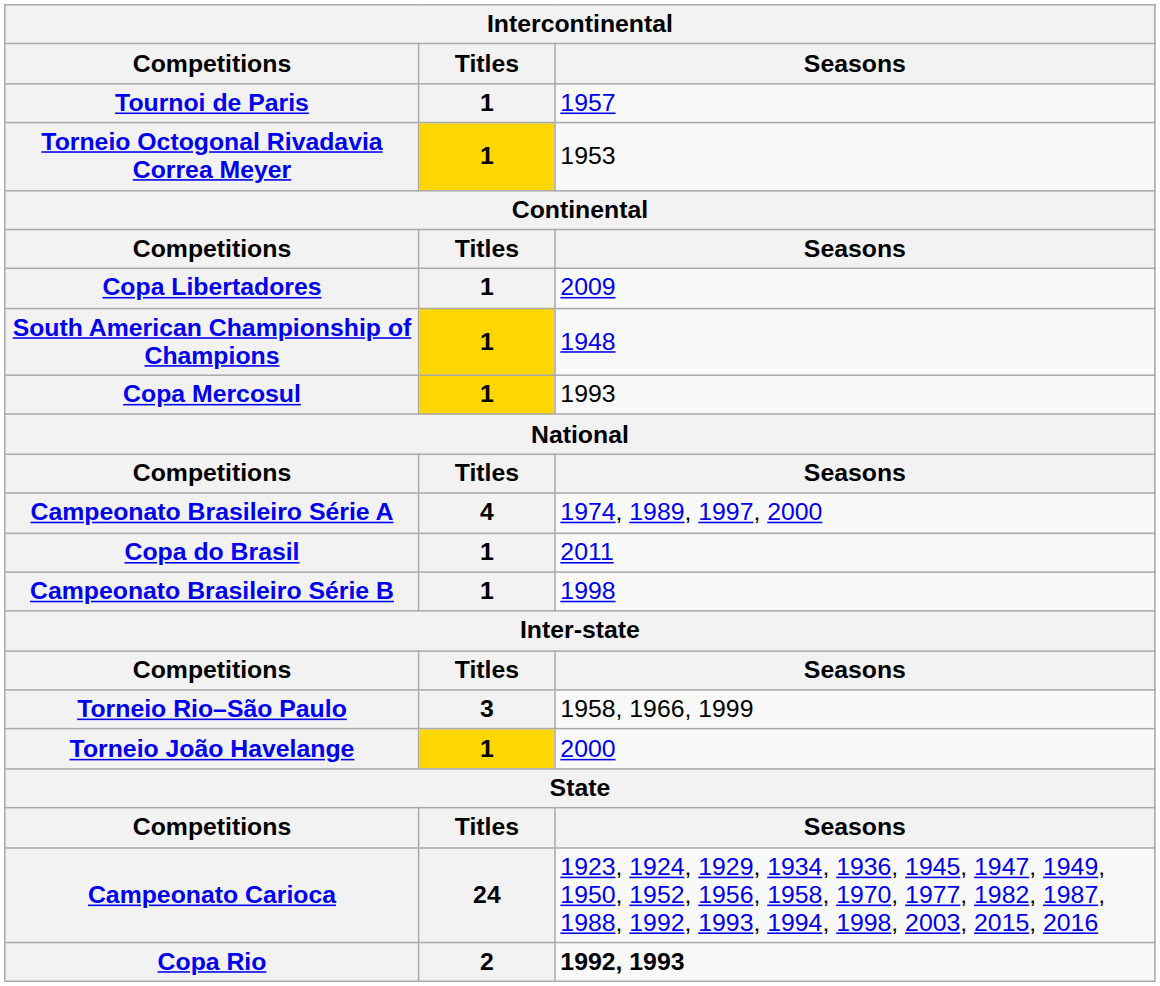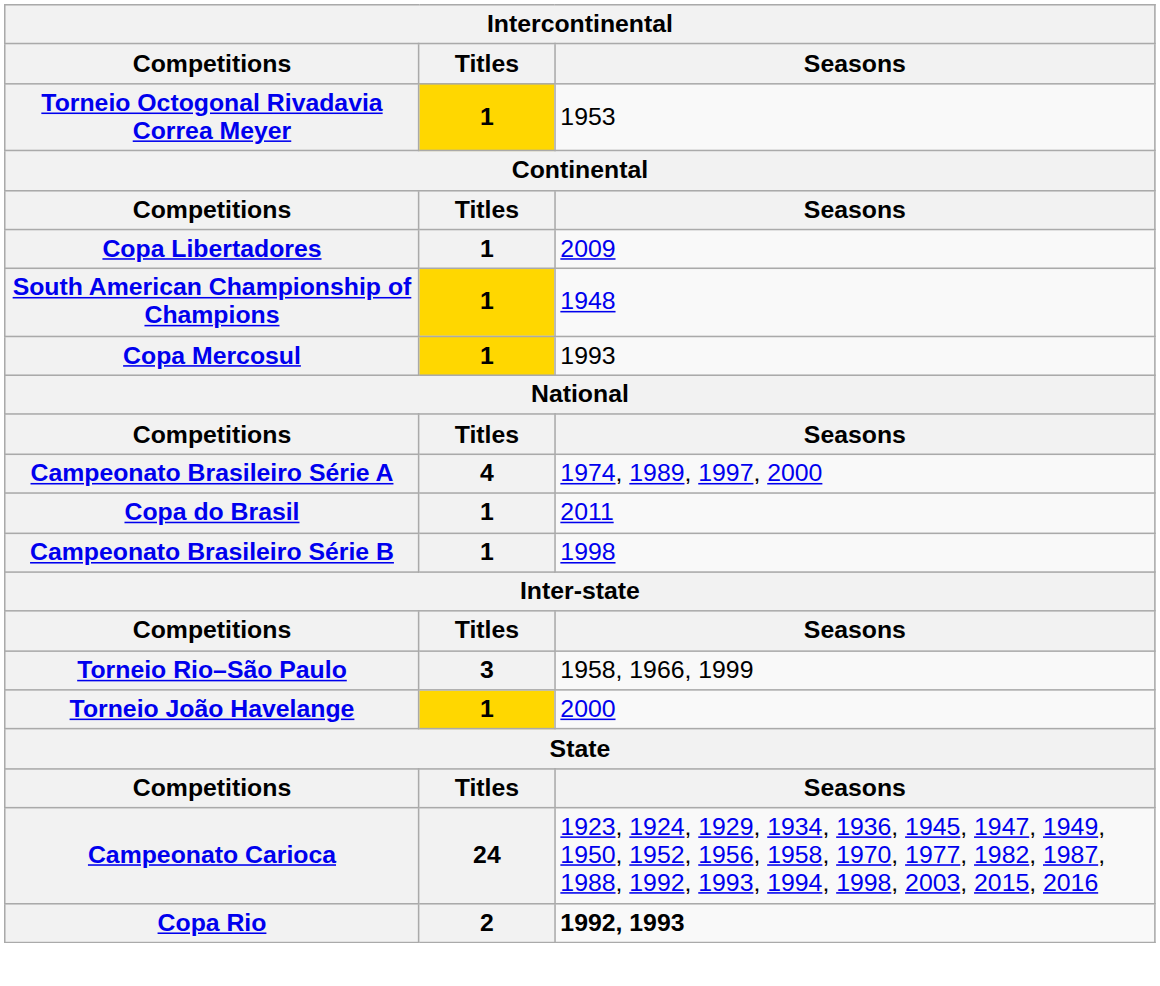- row: (212, 102)
